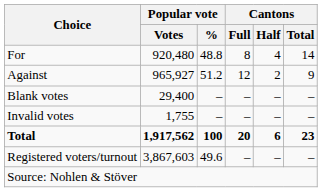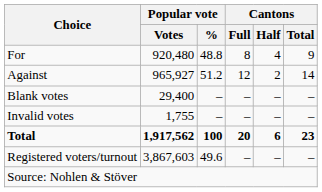(308, 55) 14 -> (311, 55) 9
(311, 75) 9 -> (308, 75) 14
